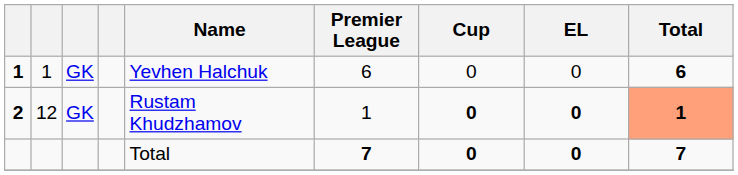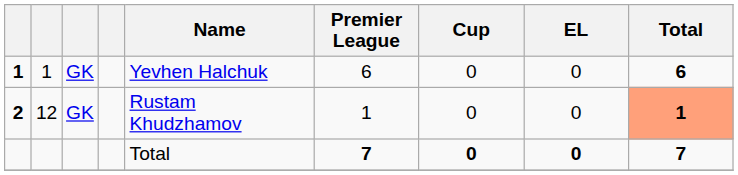(471, 113) bold -> (471, 113) normal
(576, 113) bold -> (576, 113) normal
